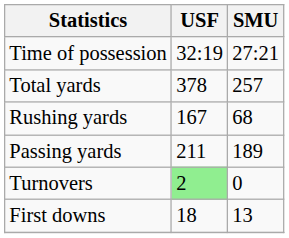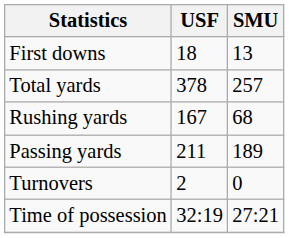rows swapped: (57, 215) <-> (88, 53)
(181, 183) lightgreen background -> (181, 183) no background
